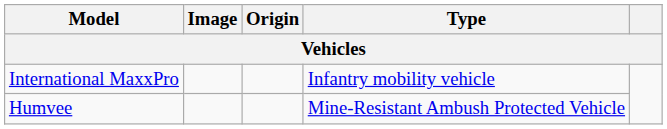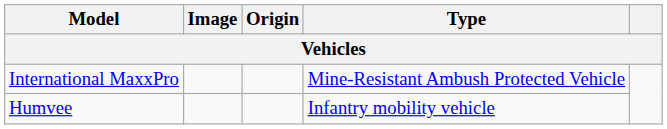(401, 78) Infantry mobility vehicle -> (466, 78) Mine-Resistant Ambush Protected Vehicle
(466, 108) Mine-Resistant Ambush Protected Vehicle -> (401, 108) Infantry mobility vehicle
